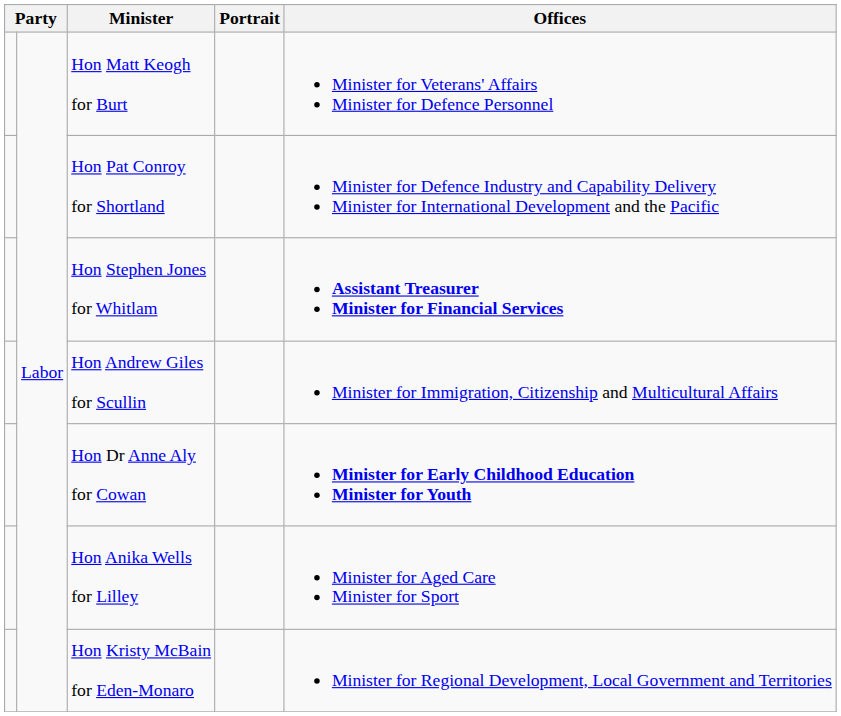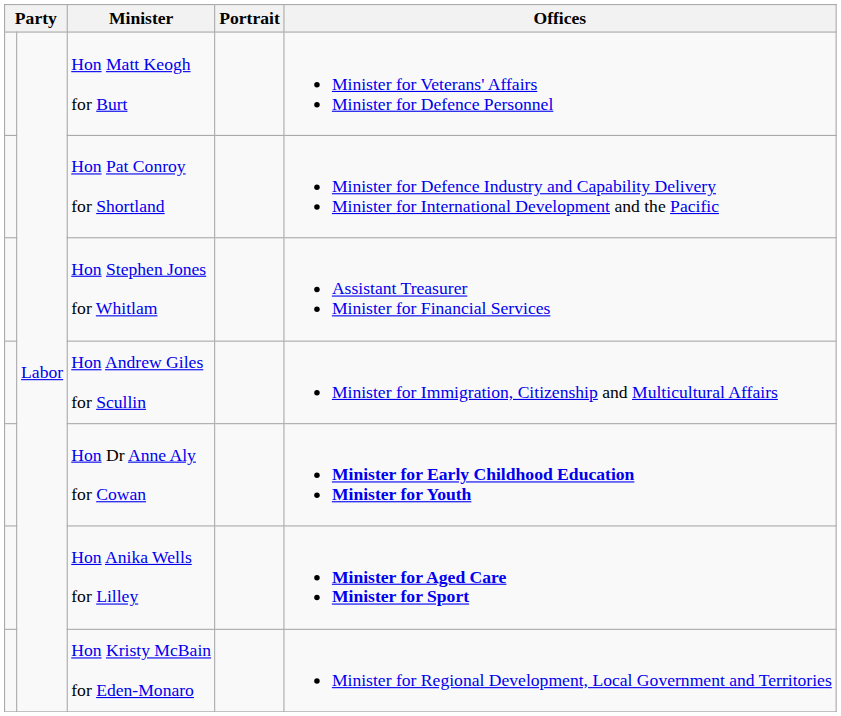(560, 299) bold -> (560, 299) normal
(560, 587) normal -> (560, 587) bold
